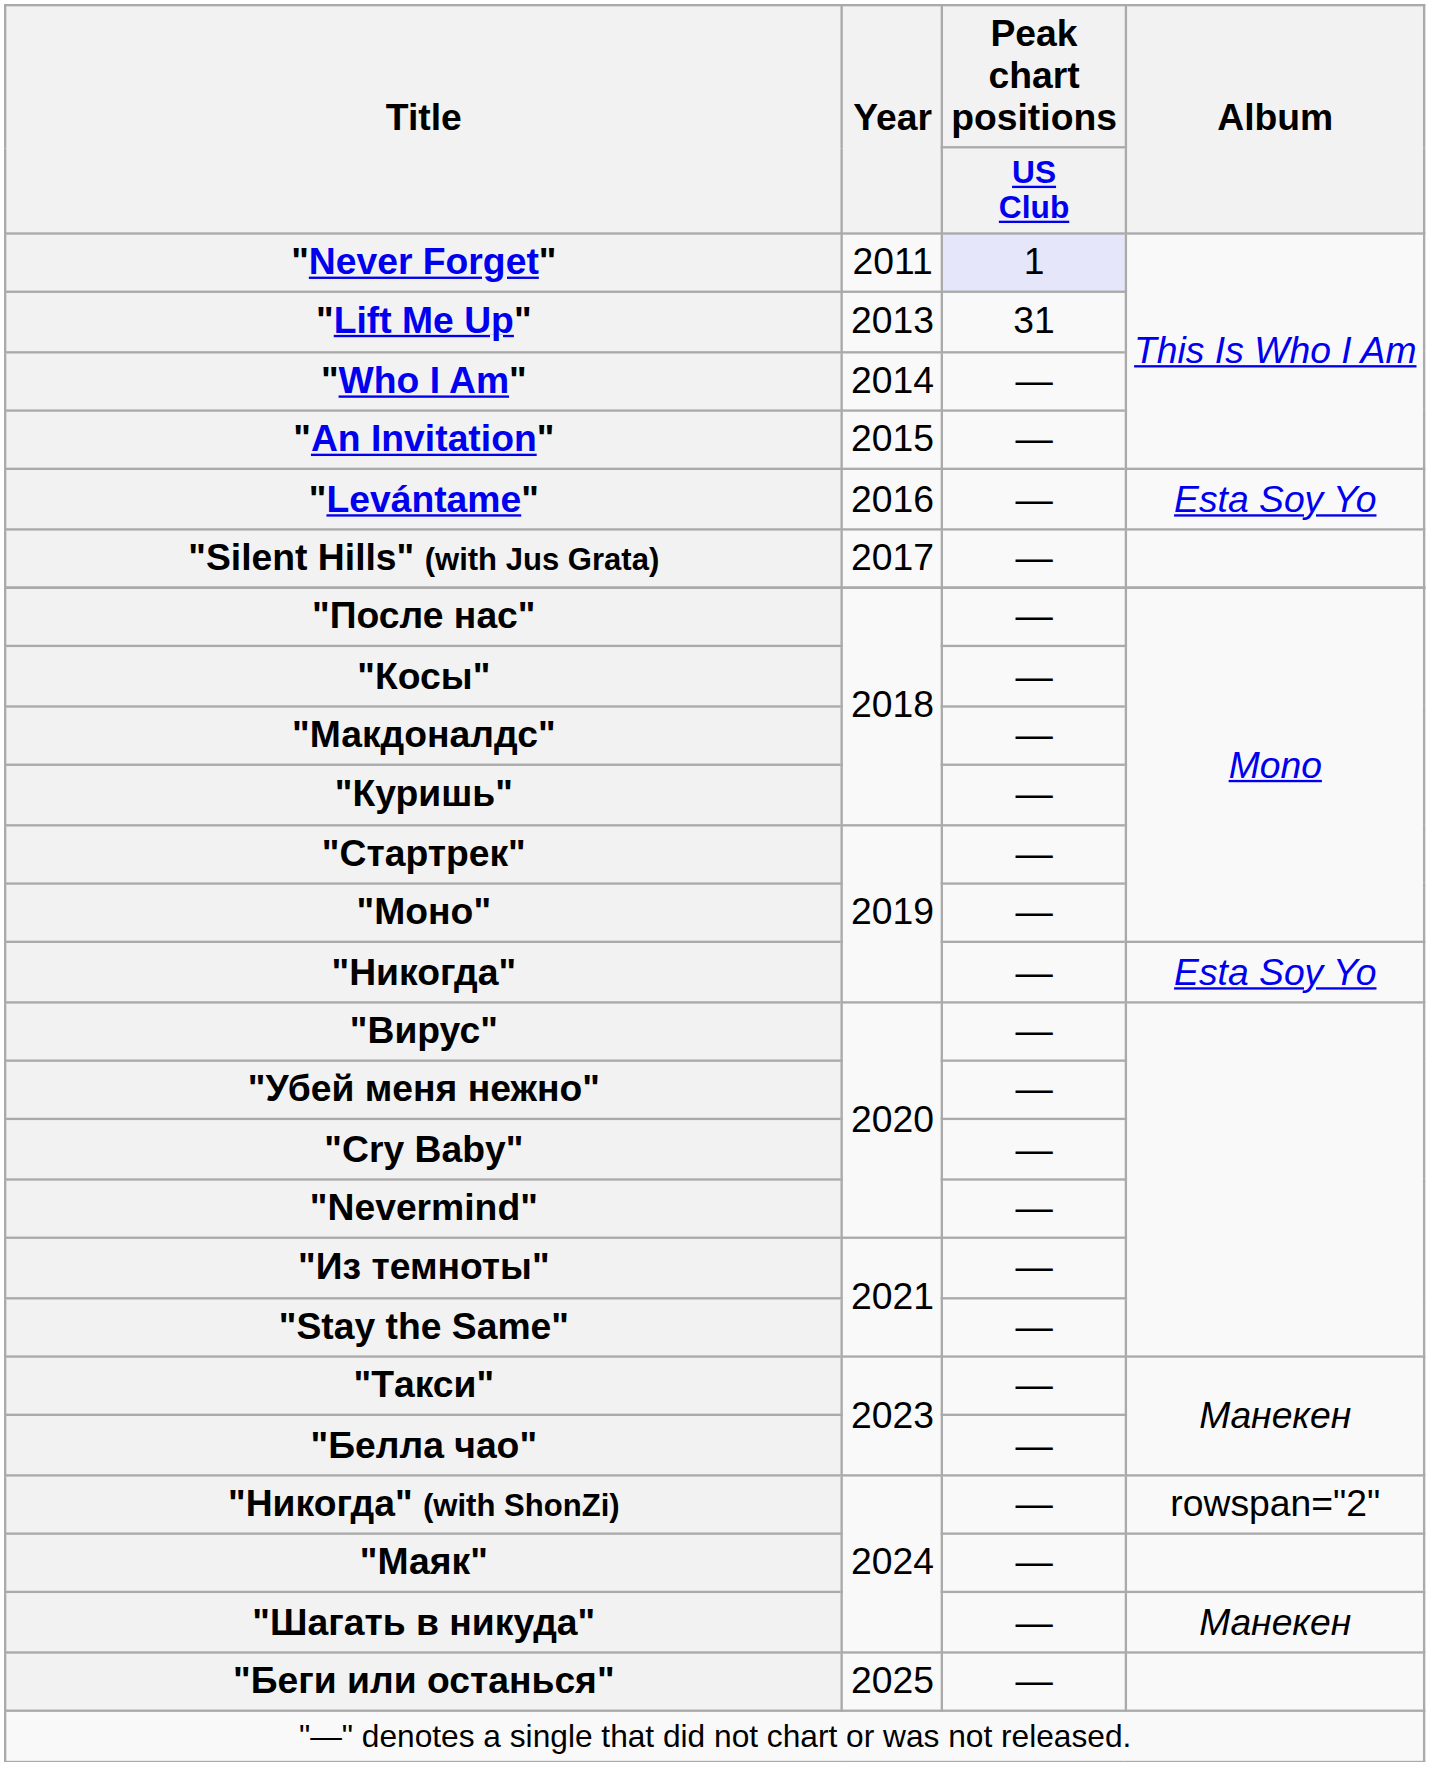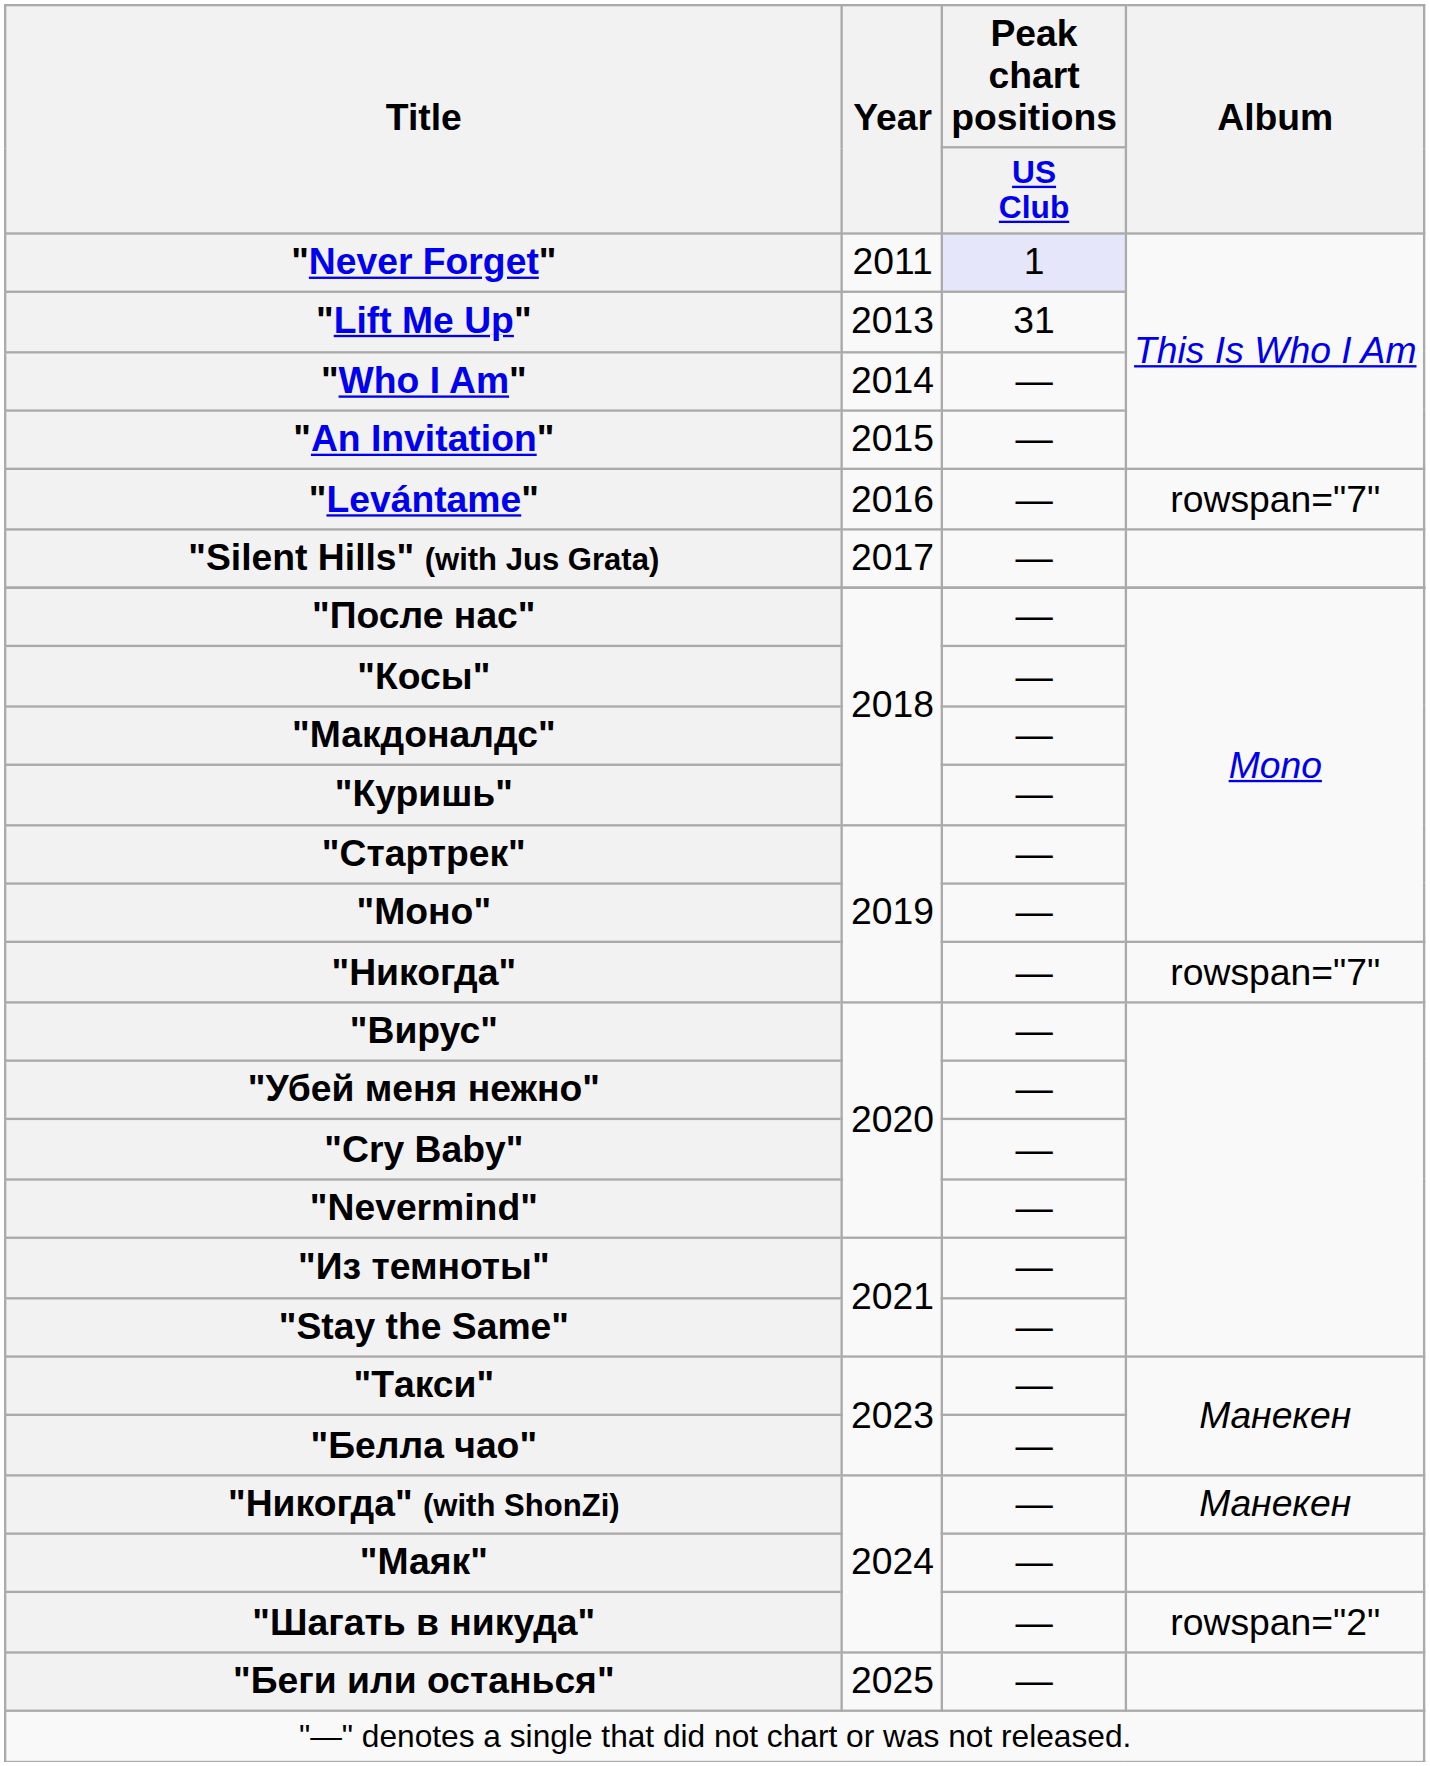(1275, 498) Esta Soy Yo -> (1275, 498) rowspan="7"
(1275, 971) Esta Soy Yo -> (1275, 971) rowspan="7"
(1275, 1503) rowspan="2" -> (1275, 1503) Mанекен
(1275, 1621) Mанекен -> (1275, 1621) rowspan="2"
